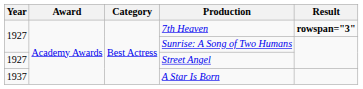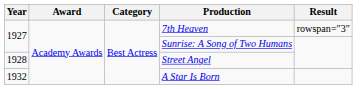(326, 28) bold -> (323, 28) normal
(17, 60) 1927 -> (17, 60) 1928
(17, 76) 1937 -> (17, 76) 1932
